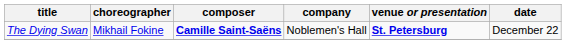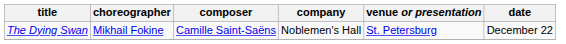(229, 30) bold -> (226, 30) normal
(409, 30) bold -> (402, 30) normal
